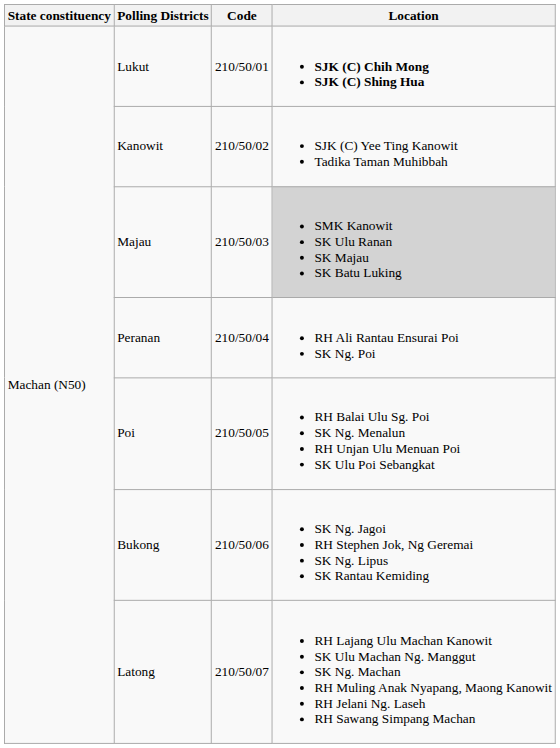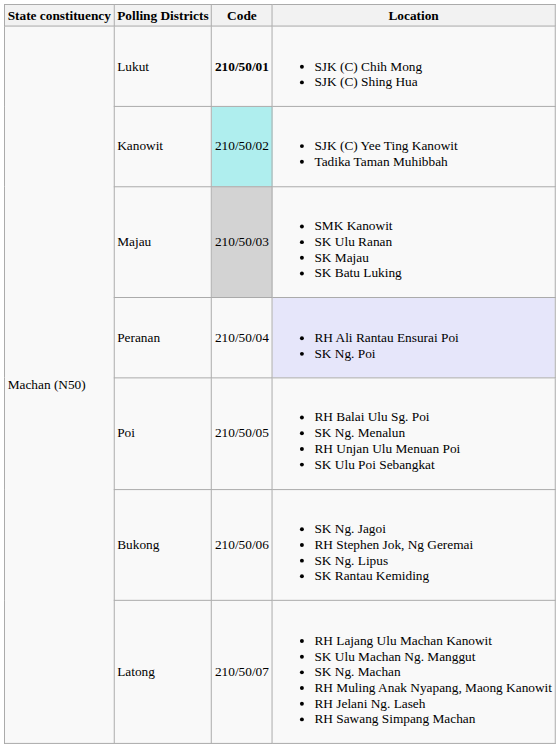(242, 66) normal -> (242, 66) bold
(414, 74) bold -> (414, 74) normal
(242, 146) no background -> (242, 146) paleturquoise background
(242, 241) no background -> (242, 241) lightgrey background
(414, 250) lightgrey background -> (414, 250) no background
(414, 345) no background -> (414, 345) lavender background
